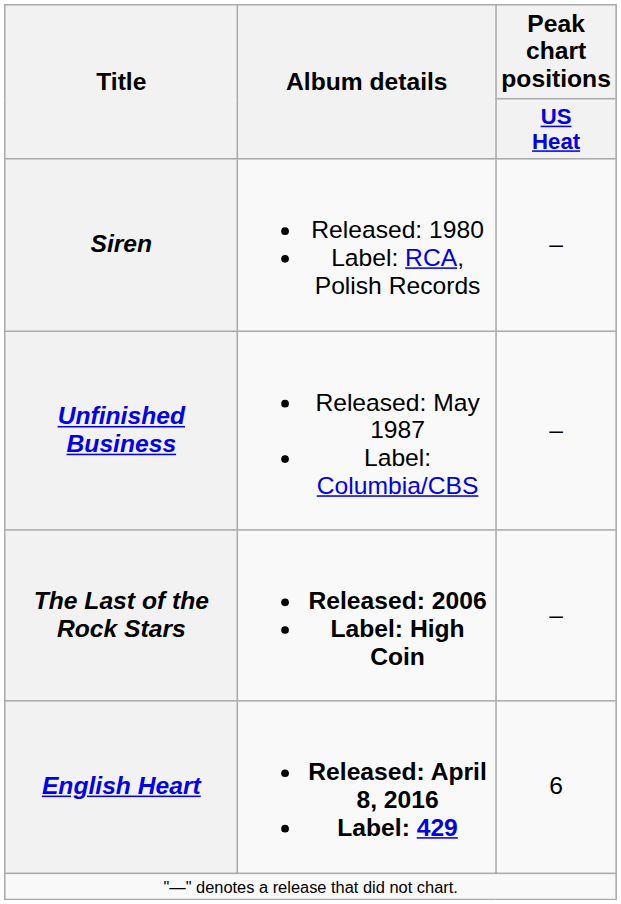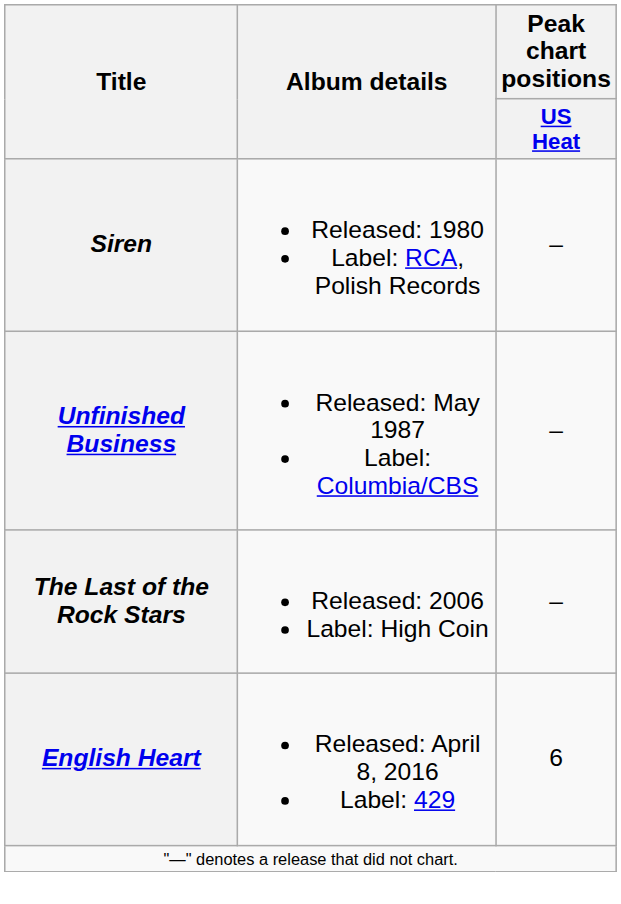(367, 629) bold -> (367, 615) normal
(367, 801) bold -> (367, 773) normal
